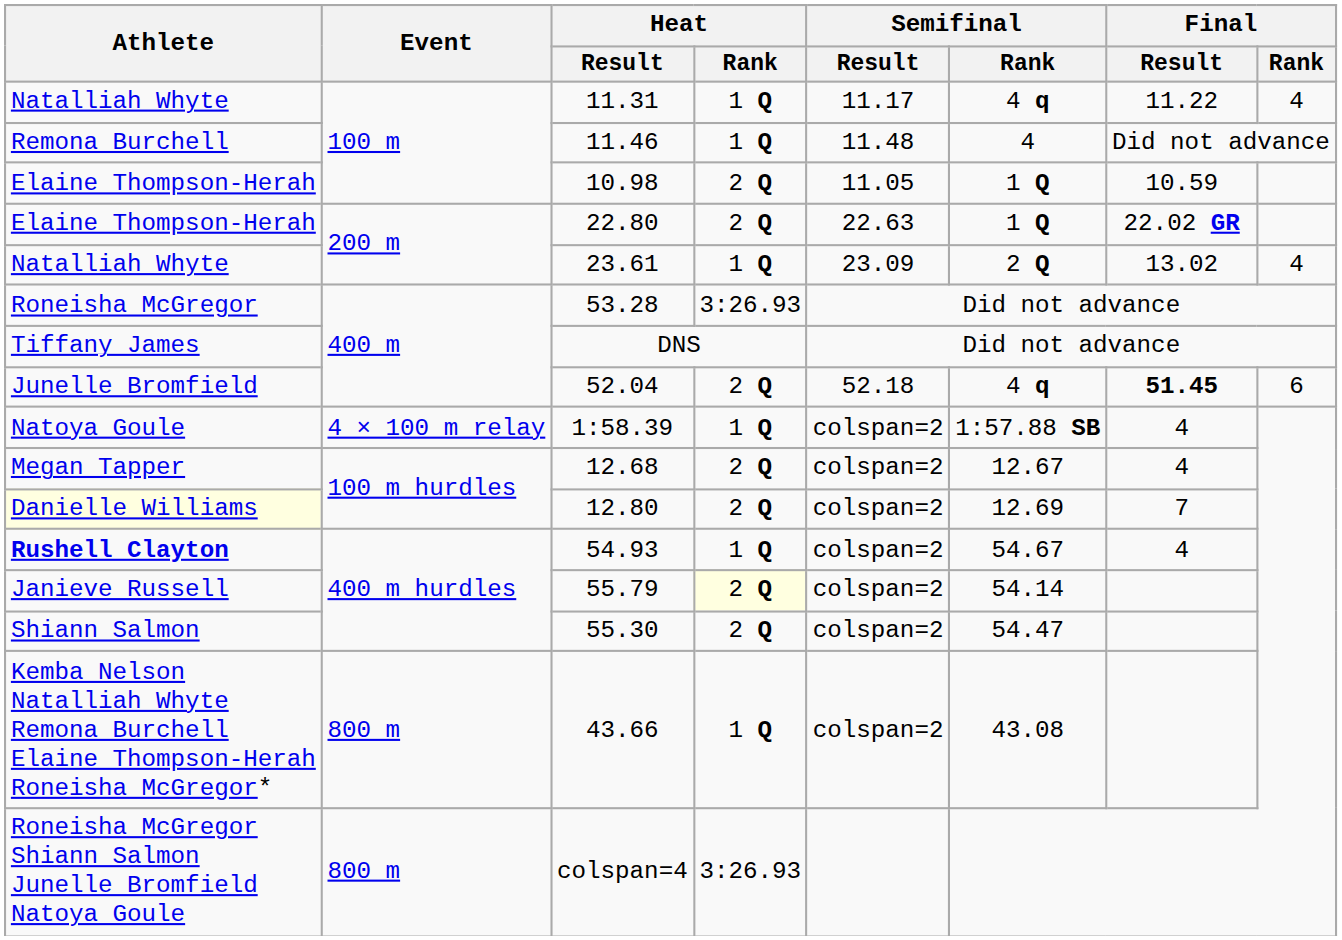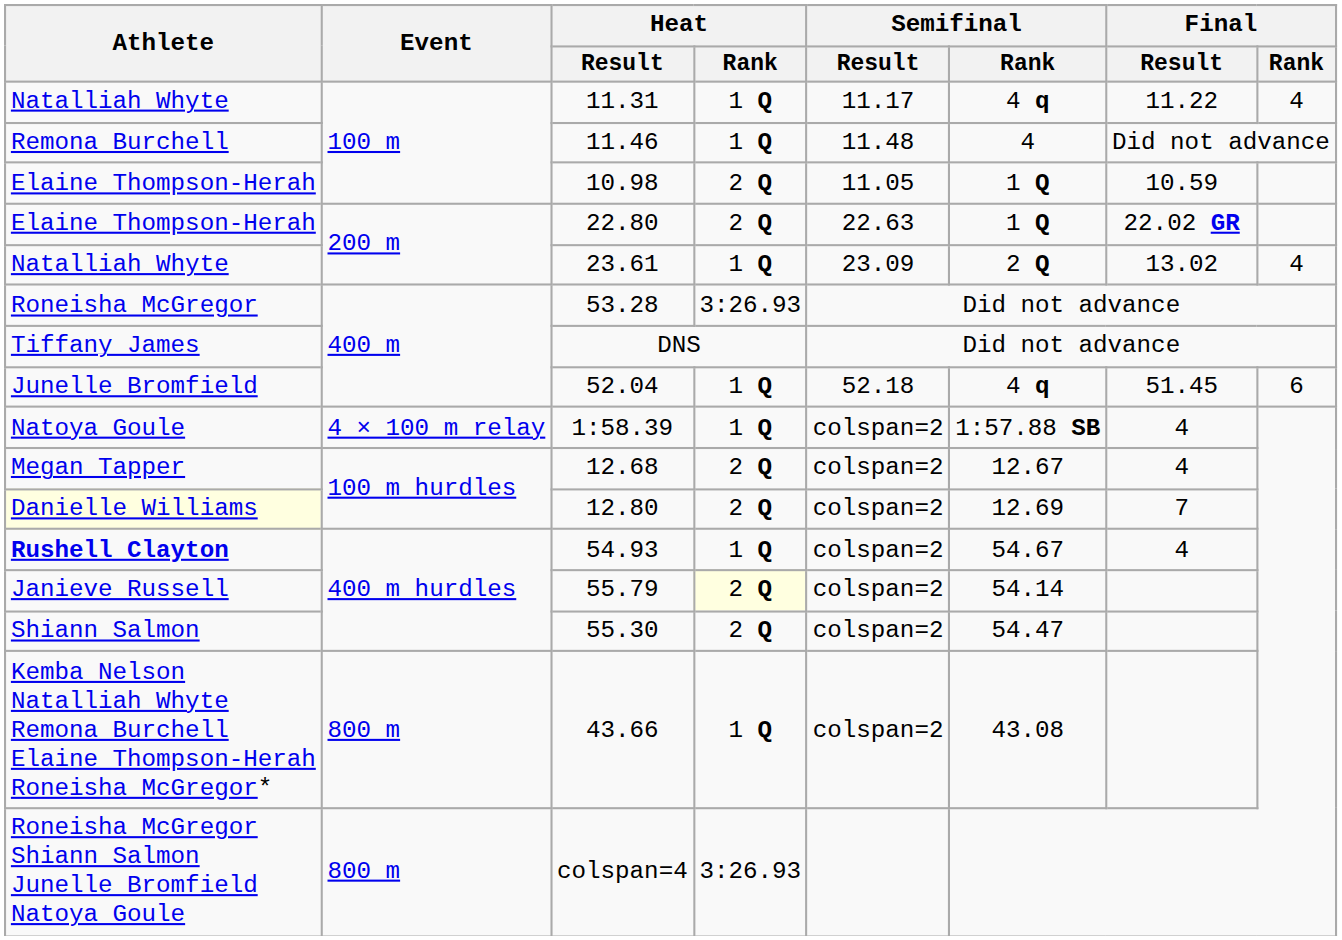(750, 387) 2 Q -> (750, 387) 1 Q
(1182, 387) bold -> (1182, 387) normal
